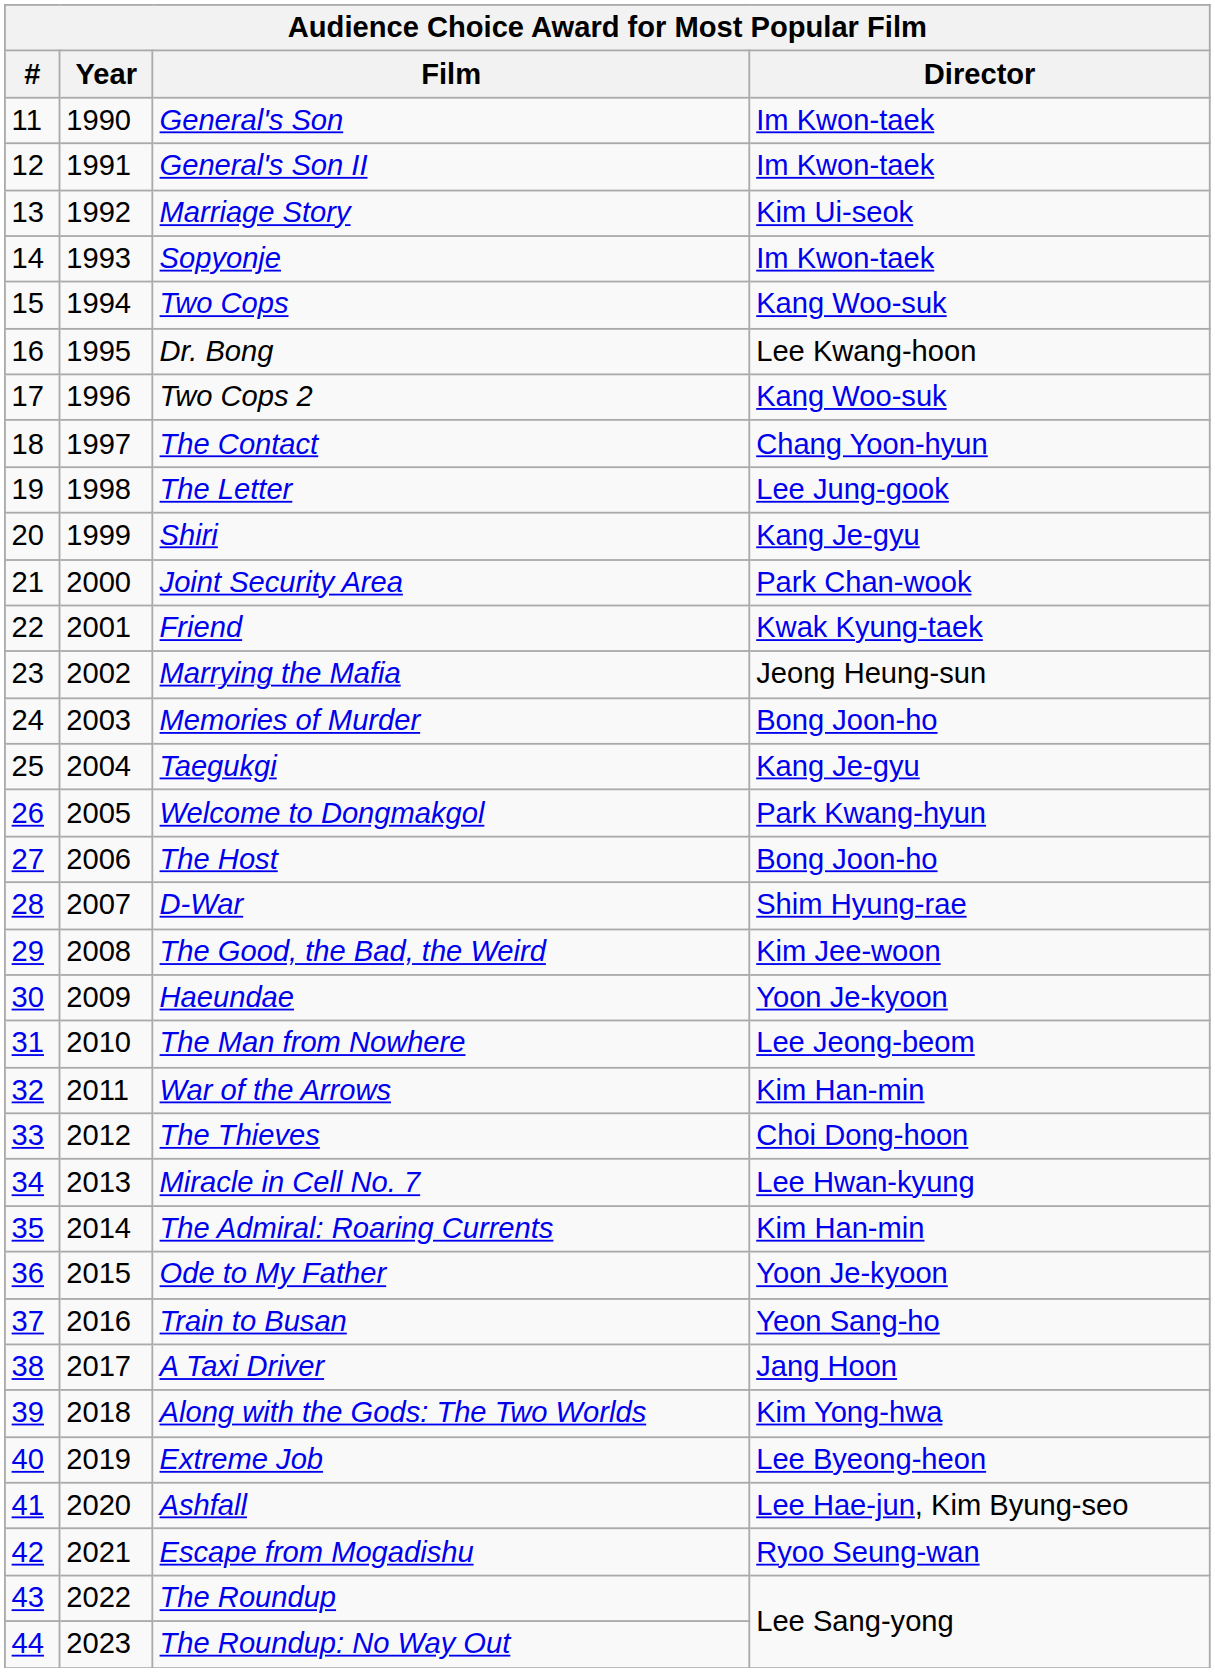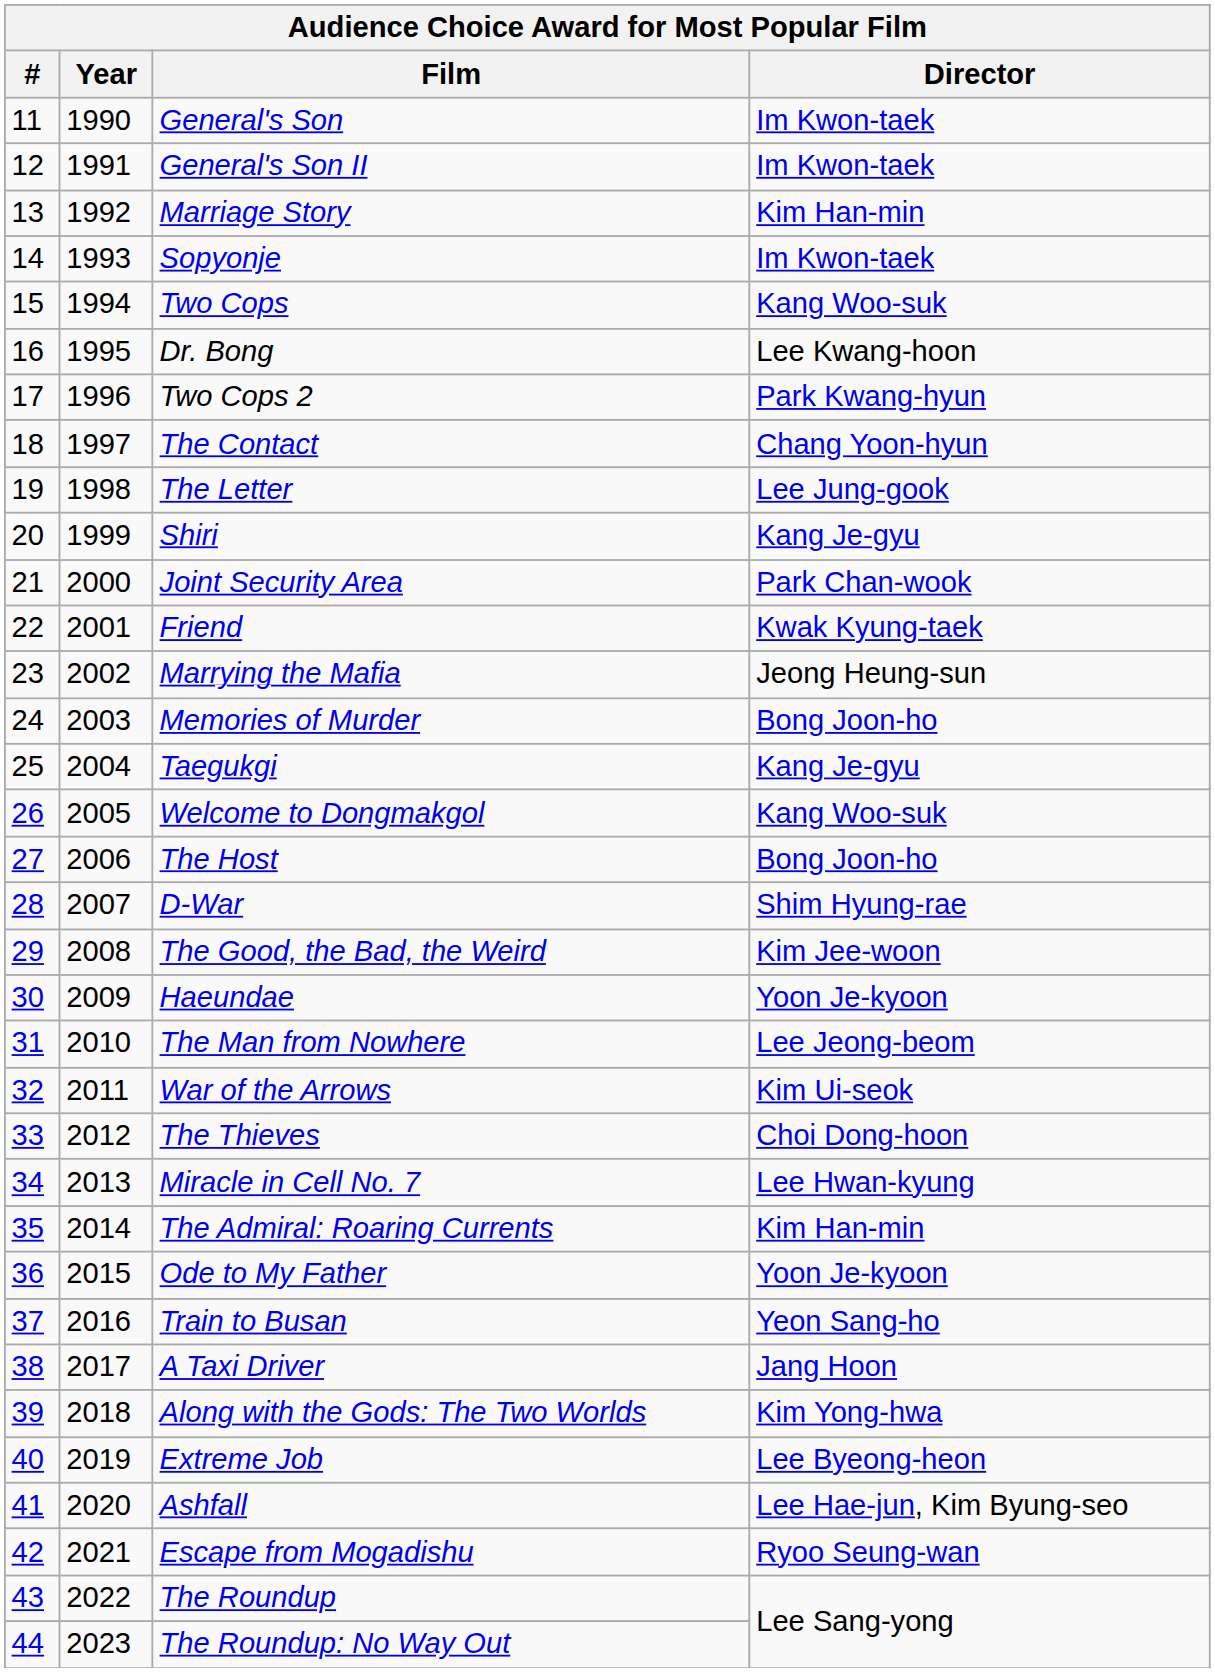(835, 212) Kim Ui-seok -> (840, 212) Kim Han-min
(851, 397) Kang Woo-suk -> (871, 397) Park Kwang-hyun
(871, 812) Park Kwang-hyun -> (851, 812) Kang Woo-suk
(840, 1089) Kim Han-min -> (835, 1089) Kim Ui-seok
